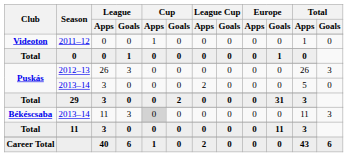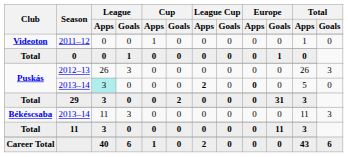(104, 85) no background -> (104, 85) paleturquoise background
(204, 85) normal -> (204, 85) bold
(255, 85) normal -> (255, 85) bold
(154, 115) lightgrey background -> (154, 115) no background
